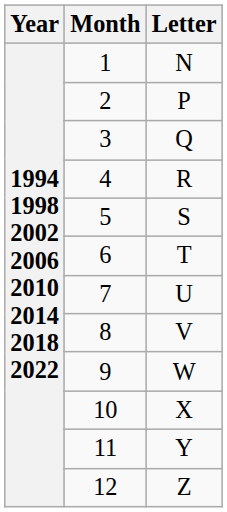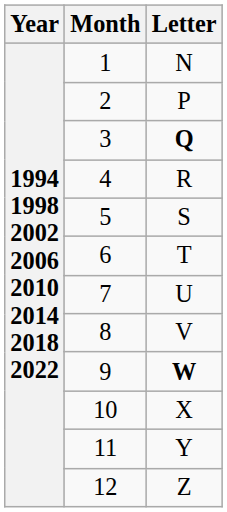(184, 139) normal -> (184, 139) bold
(184, 371) normal -> (184, 371) bold
